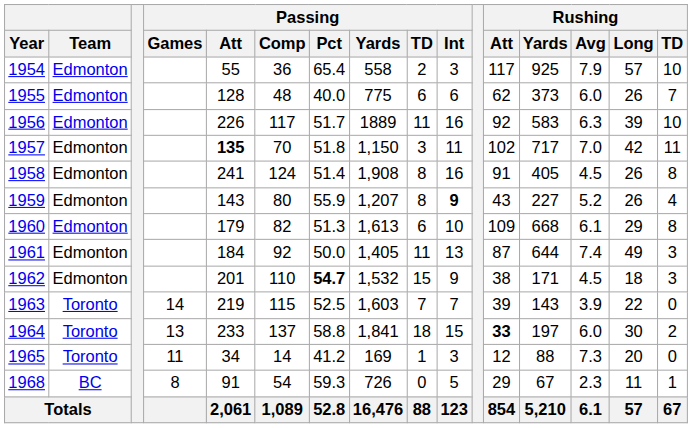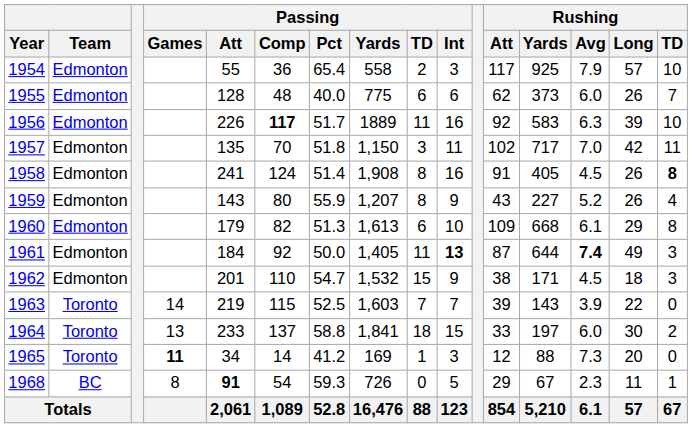(282, 122) normal -> (282, 122) bold
(231, 148) bold -> (231, 148) normal
(672, 174) normal -> (672, 174) bold
(454, 200) bold -> (454, 200) normal
(454, 252) normal -> (454, 252) bold
(591, 252) normal -> (591, 252) bold
(329, 278) bold -> (329, 278) normal
(501, 331) bold -> (501, 331) normal
(175, 357) normal -> (175, 357) bold
(231, 383) normal -> (231, 383) bold
